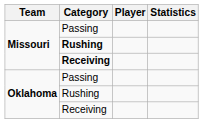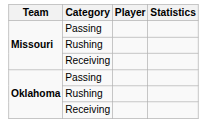(82, 45) bold -> (84, 45) normal
(86, 61) bold -> (88, 61) normal
